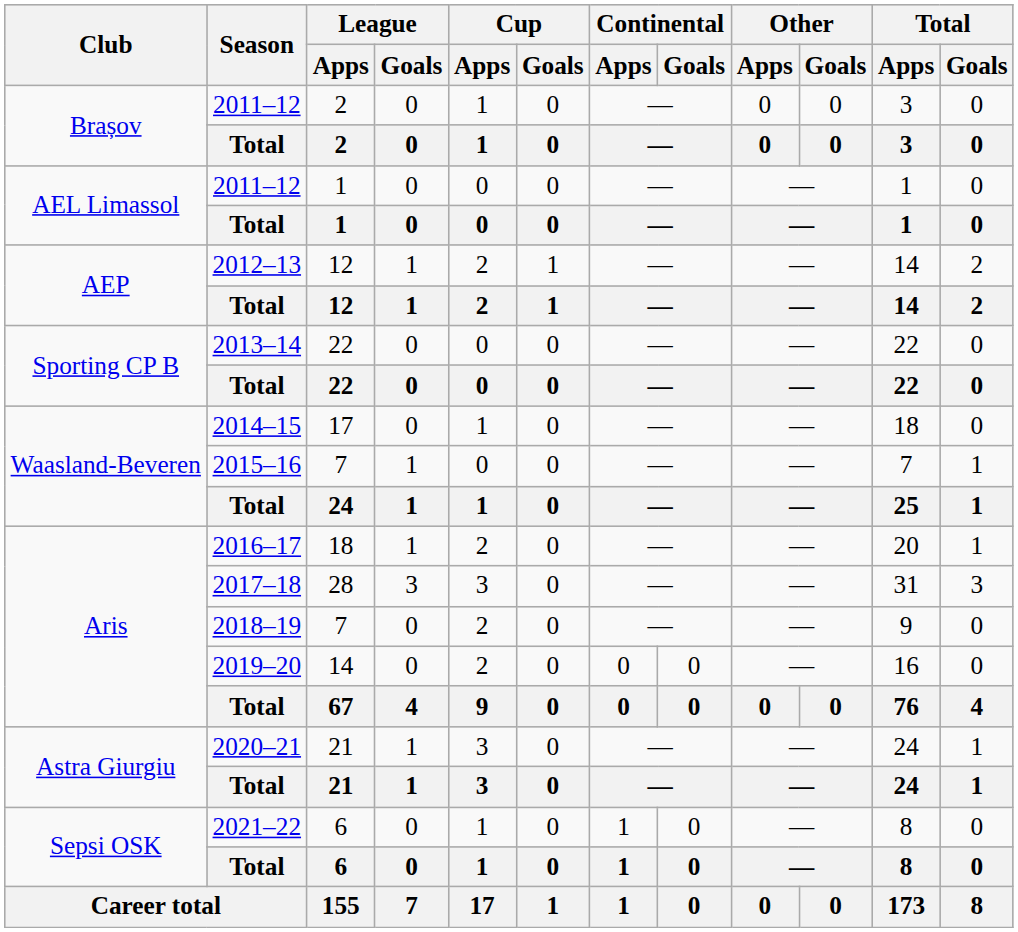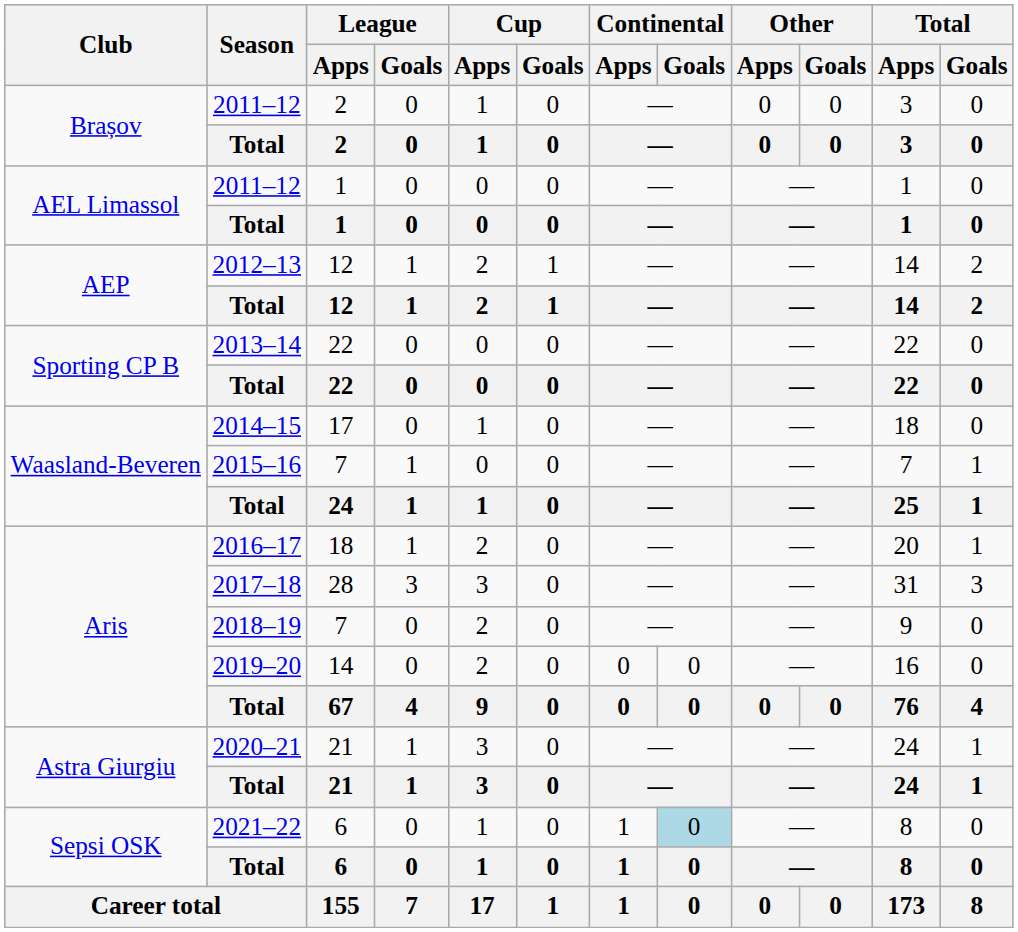(694, 826) no background -> (694, 826) lightblue background
